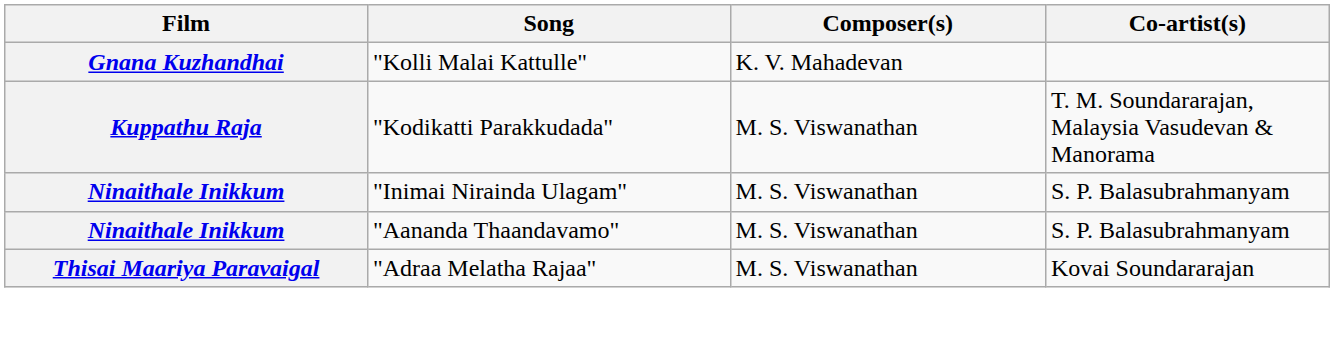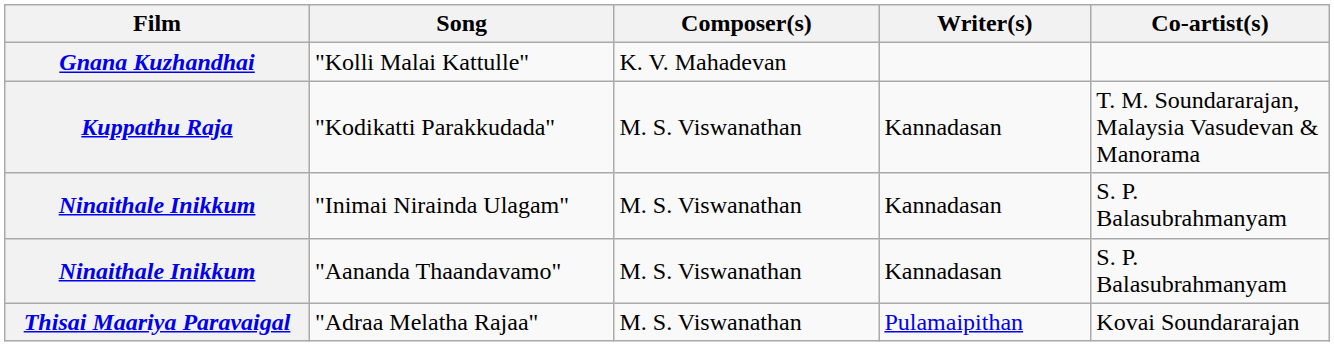+ column: (985, 23)
